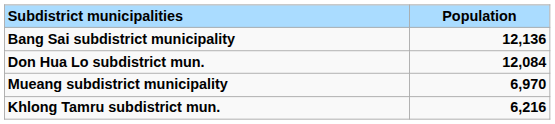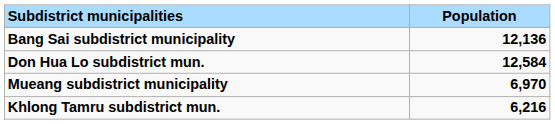(524, 61) 12,084 -> (524, 61) 12,584
